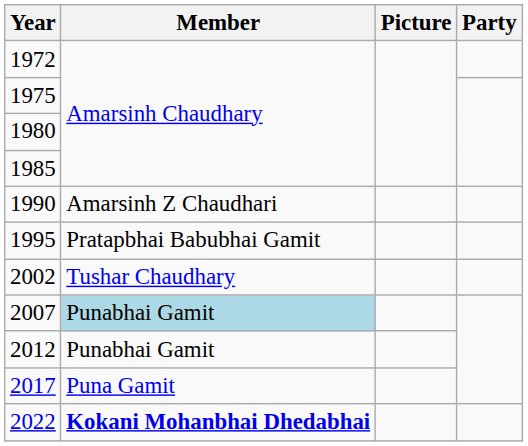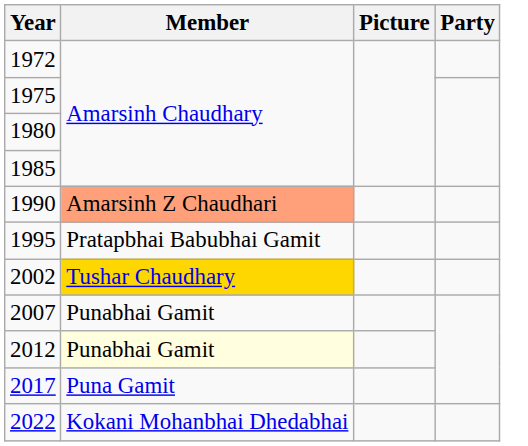(172, 204) no background -> (172, 204) lightsalmon background
(151, 276) no background -> (151, 276) gold background
(140, 312) lightblue background -> (140, 312) no background
(140, 349) no background -> (140, 349) lightyellow background
(218, 421) bold -> (207, 421) normal
